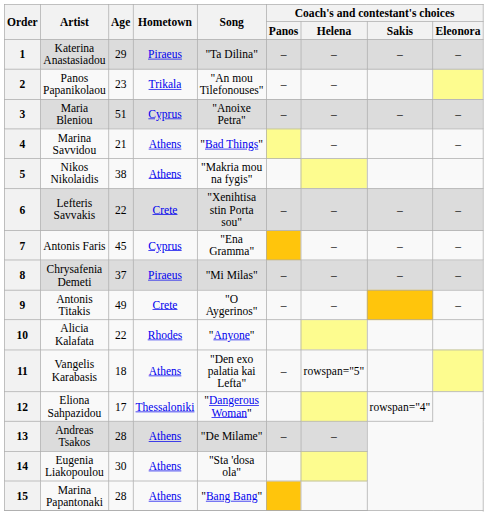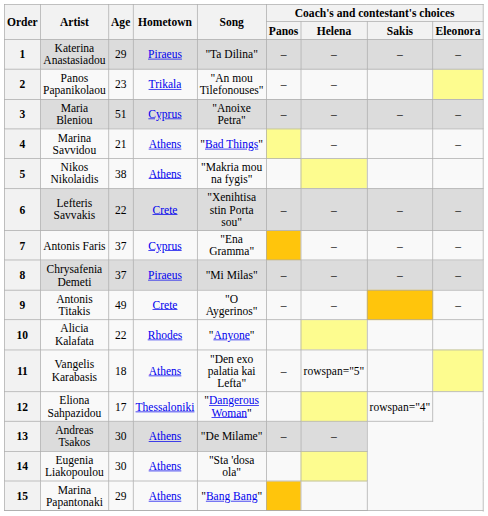(121, 245) 45 -> (121, 245) 37
(121, 436) 28 -> (121, 436) 30
(121, 496) 28 -> (121, 496) 29
